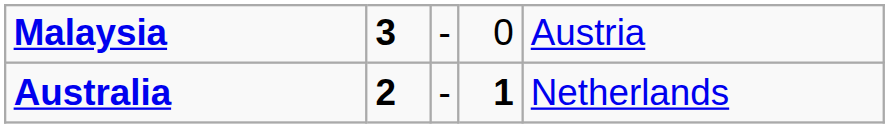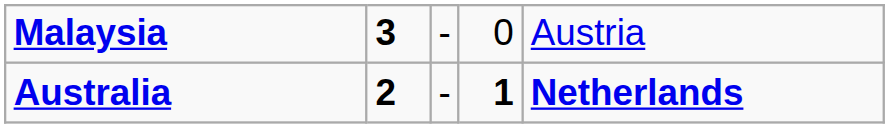(630, 92) normal -> (637, 92) bold
